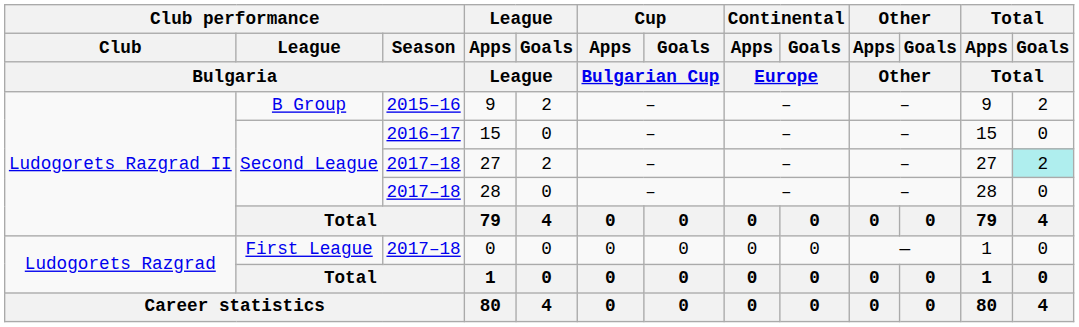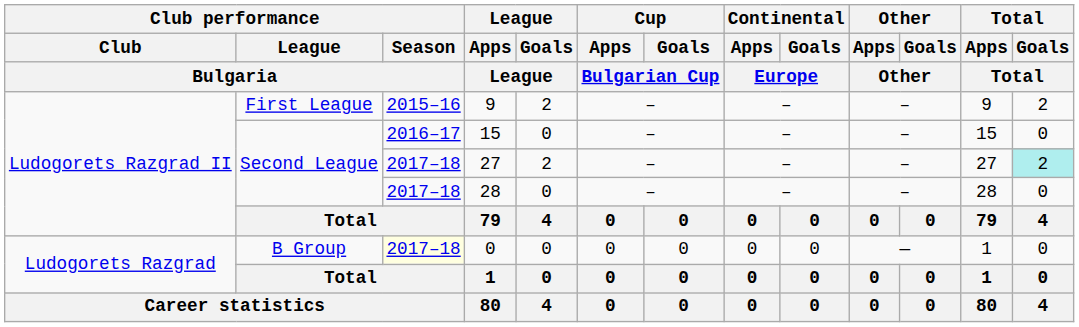(309, 106) B Group -> (309, 106) First League
(309, 250) First League -> (309, 250) B Group
(424, 250) no background -> (424, 250) lightyellow background
